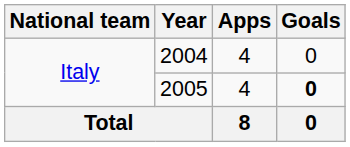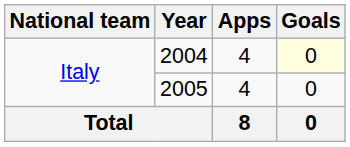(311, 55) no background -> (311, 55) lightyellow background
(311, 89) bold -> (311, 89) normal
